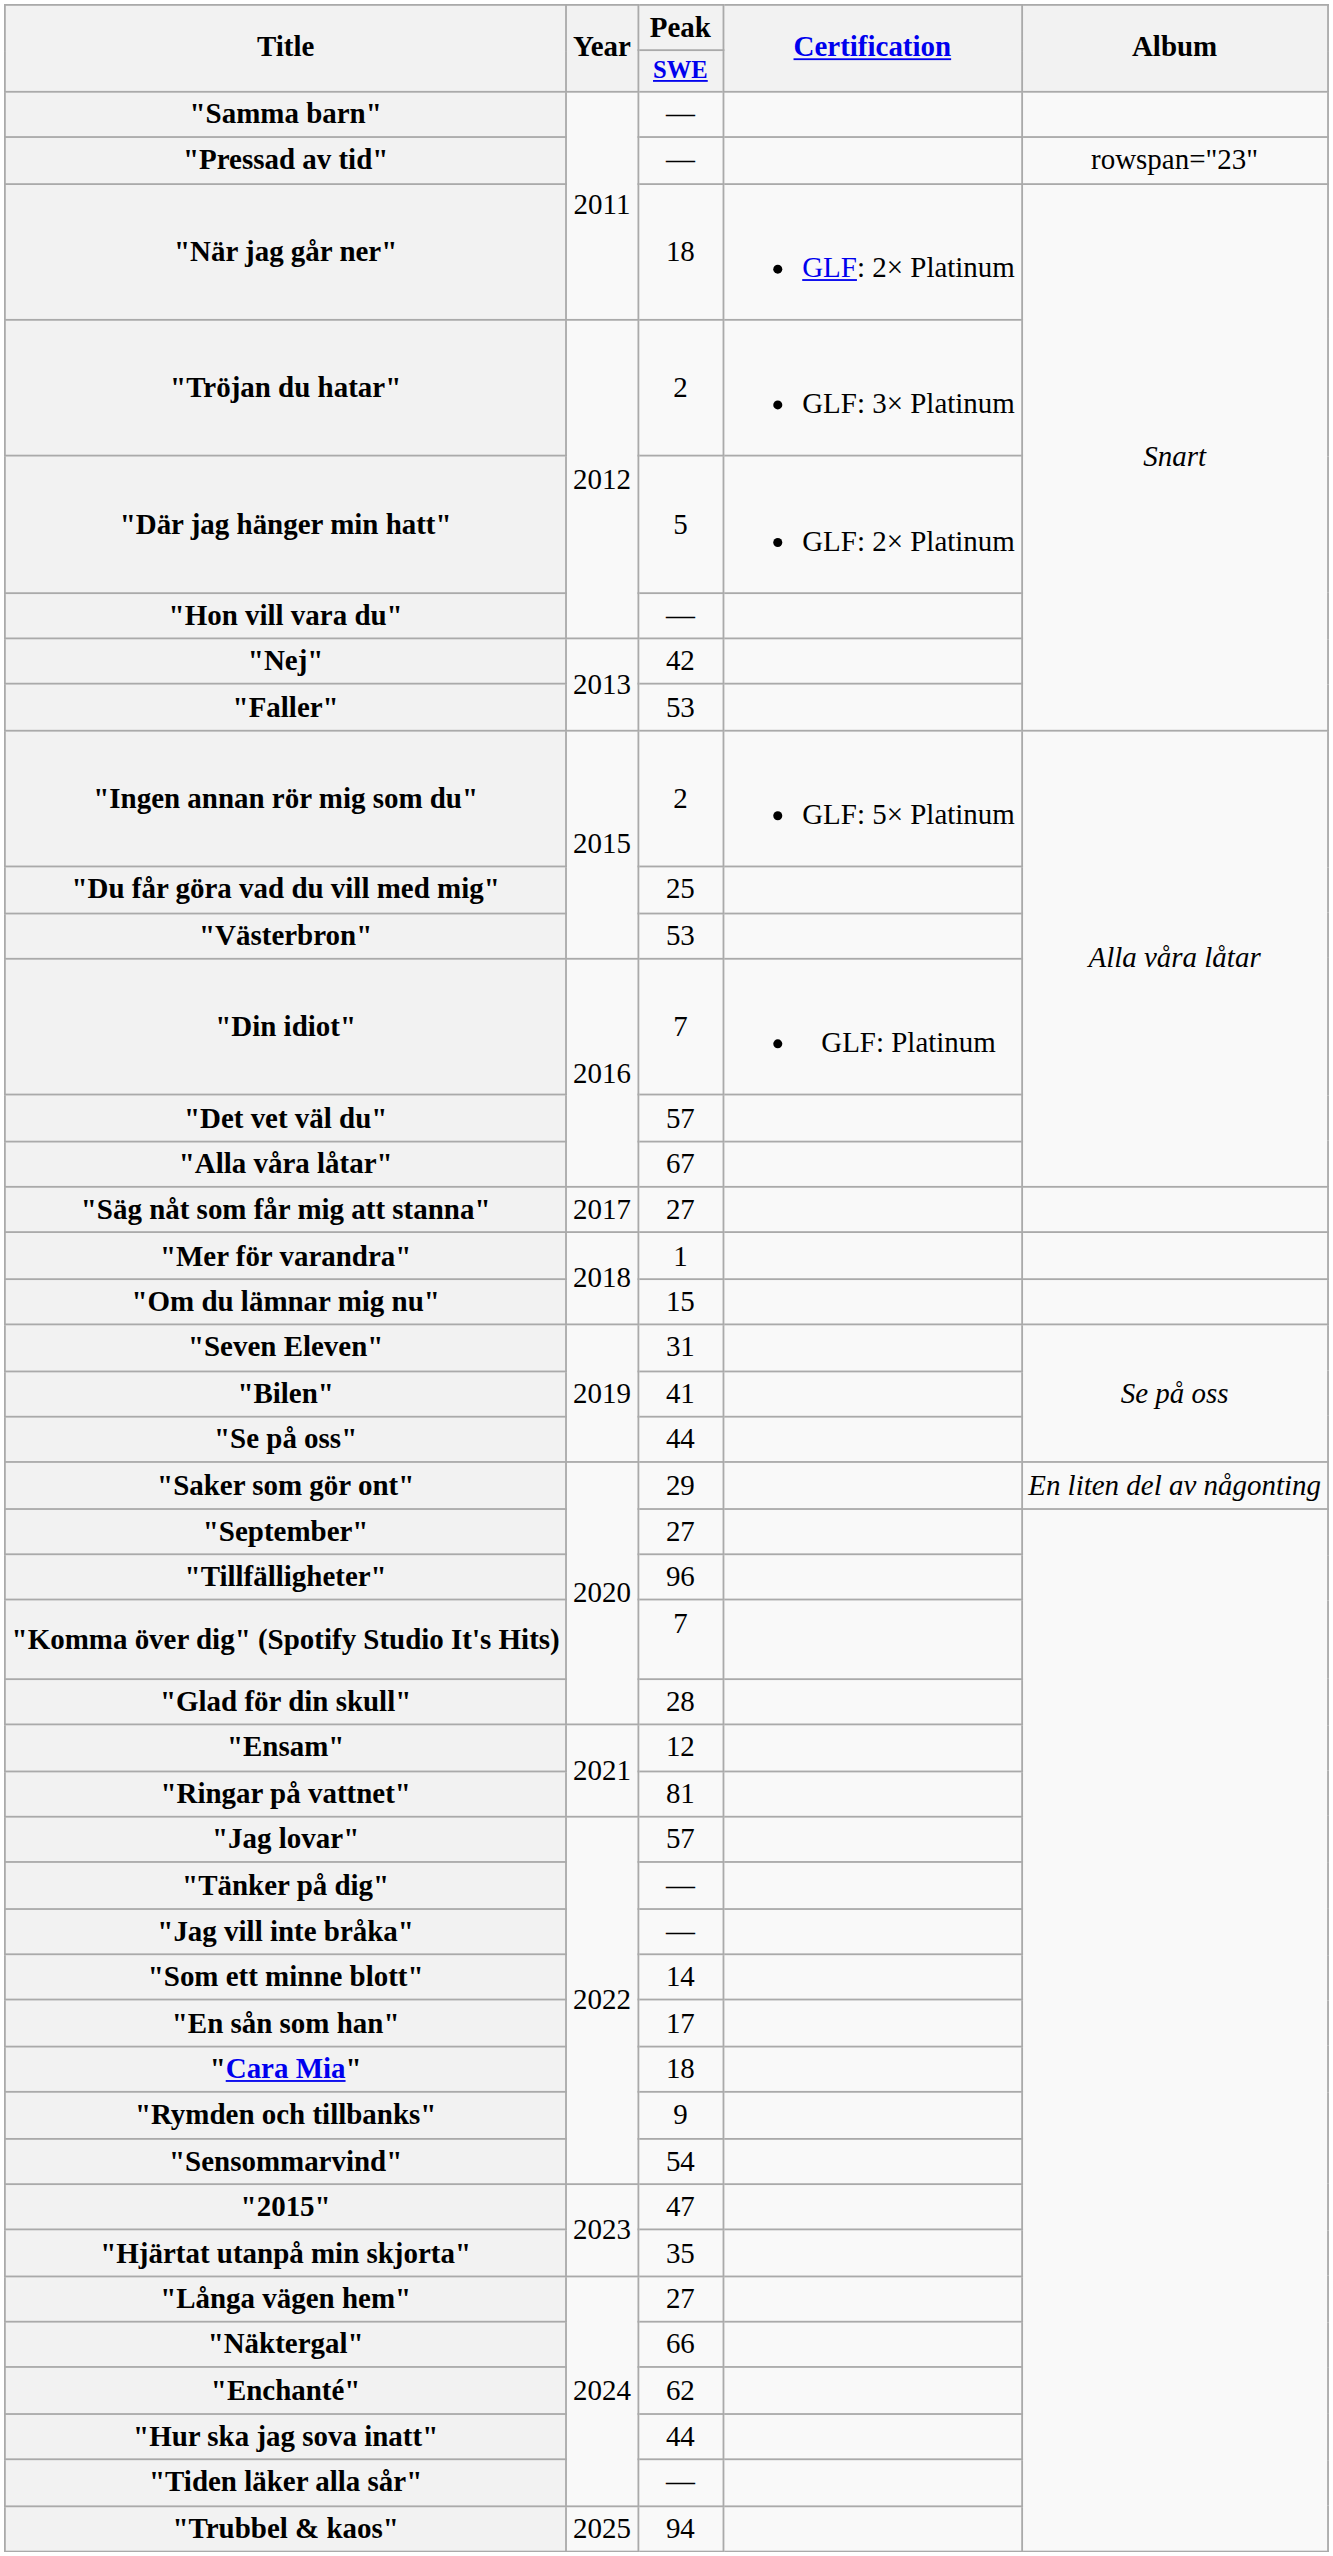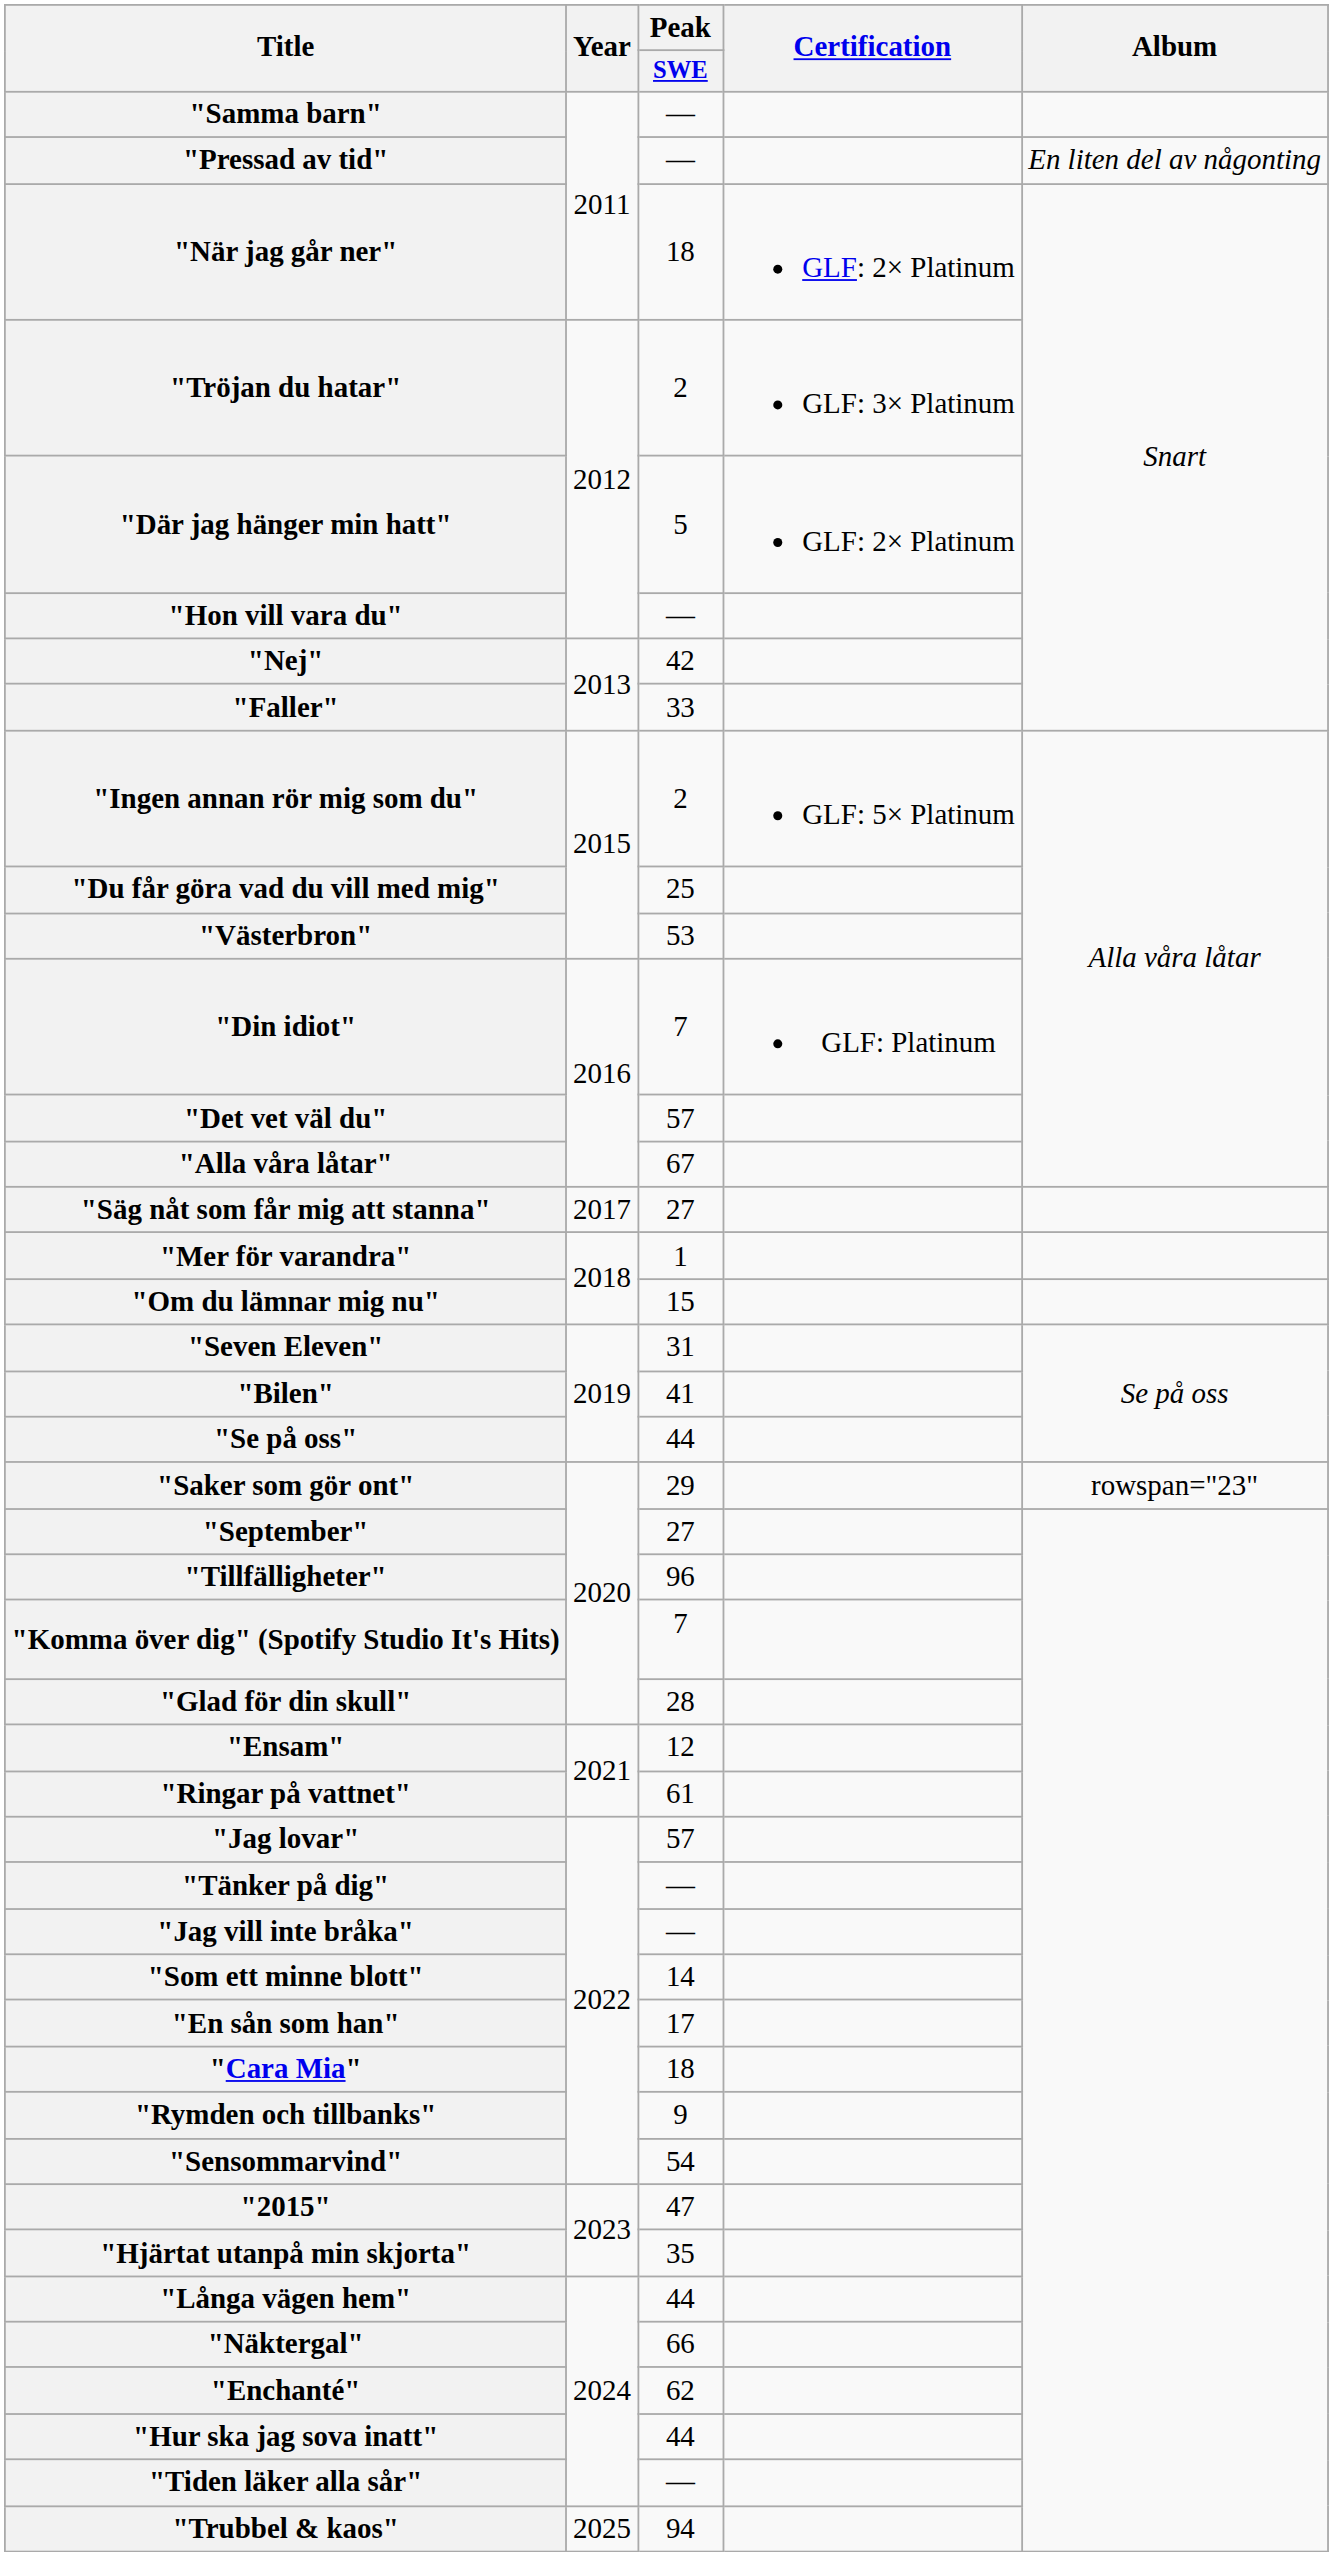(1175, 159) rowspan="23" -> (1175, 159) En liten del av någonting
(680, 707) 53 -> (680, 707) 33
(1175, 1485) En liten del av någonting -> (1175, 1485) rowspan="23"
(680, 1793) 81 -> (680, 1793) 61
(680, 2298) 27 -> (680, 2298) 44
